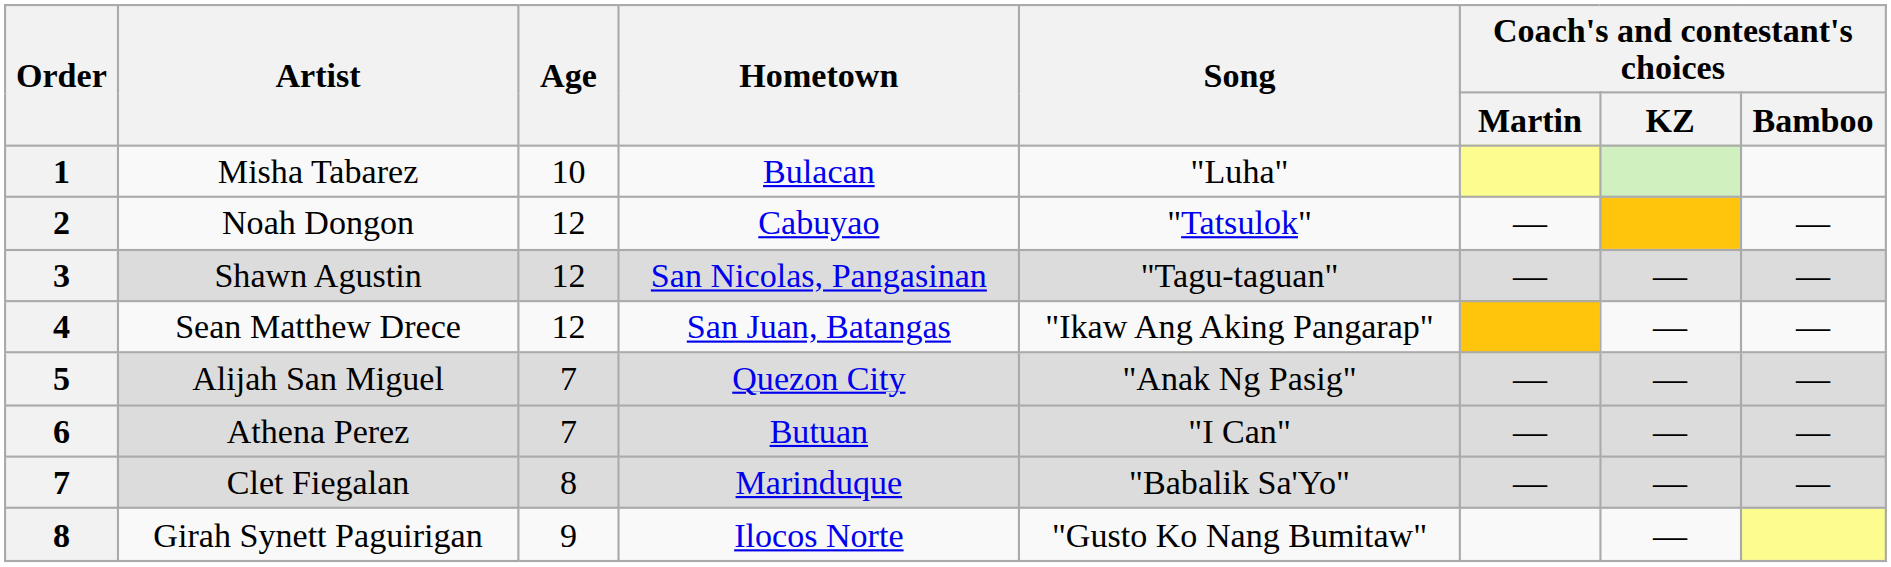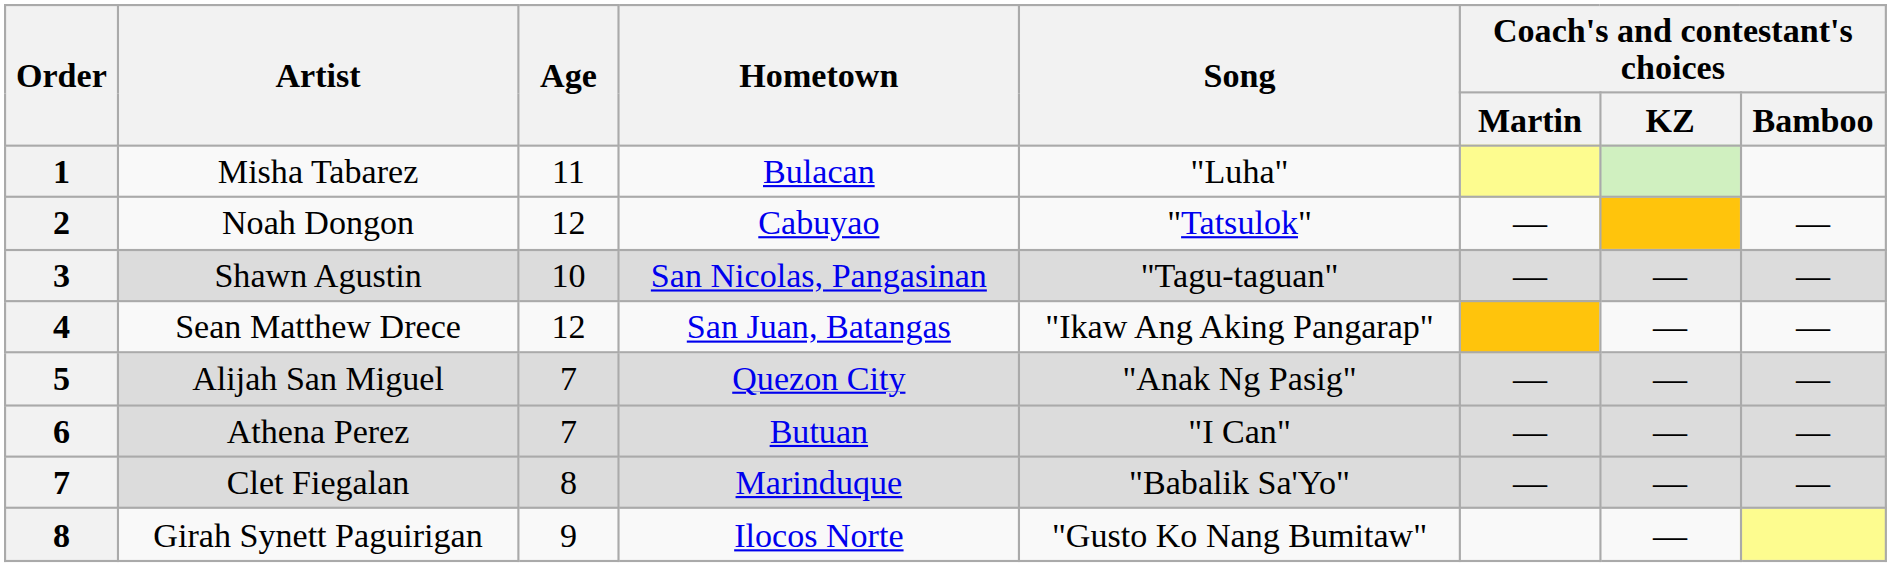(568, 171) 10 -> (568, 171) 11
(568, 275) 12 -> (568, 275) 10
